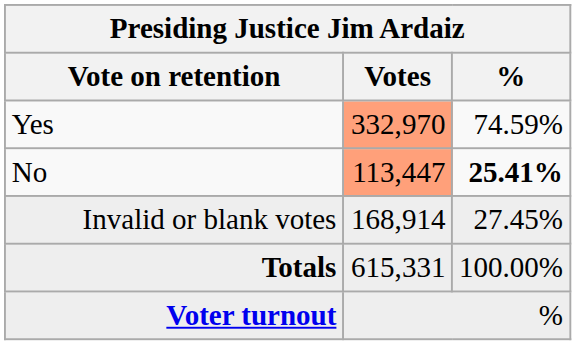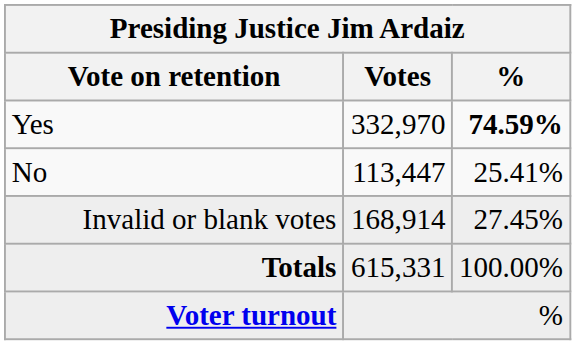(398, 124) lightsalmon background -> (398, 124) no background
(518, 124) normal -> (516, 124) bold
(399, 172) lightsalmon background -> (399, 172) no background
(516, 172) bold -> (518, 172) normal
